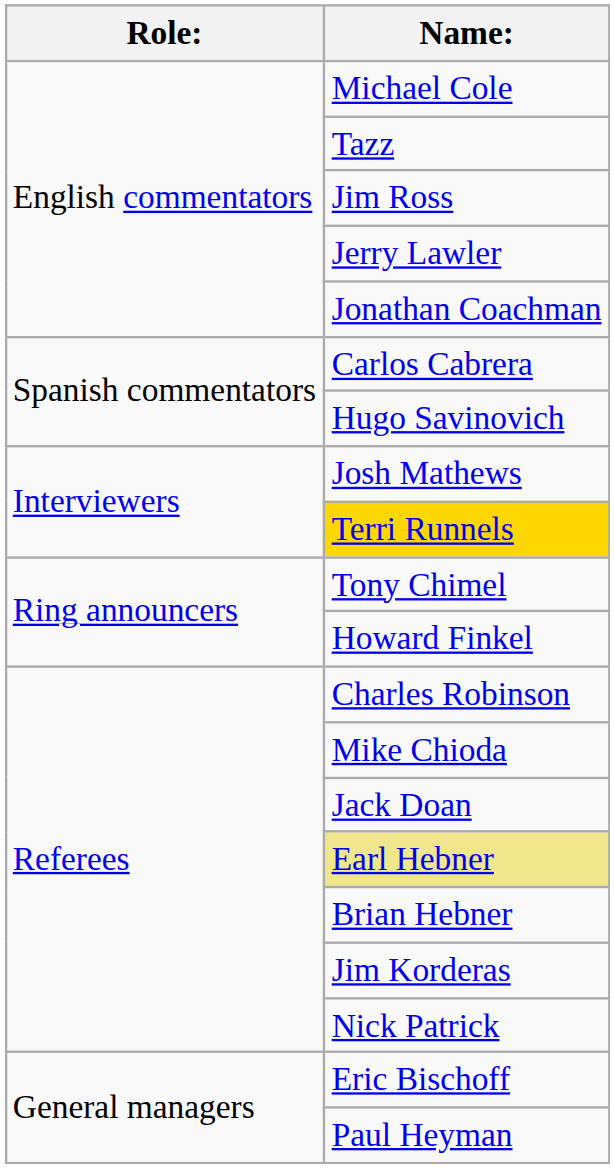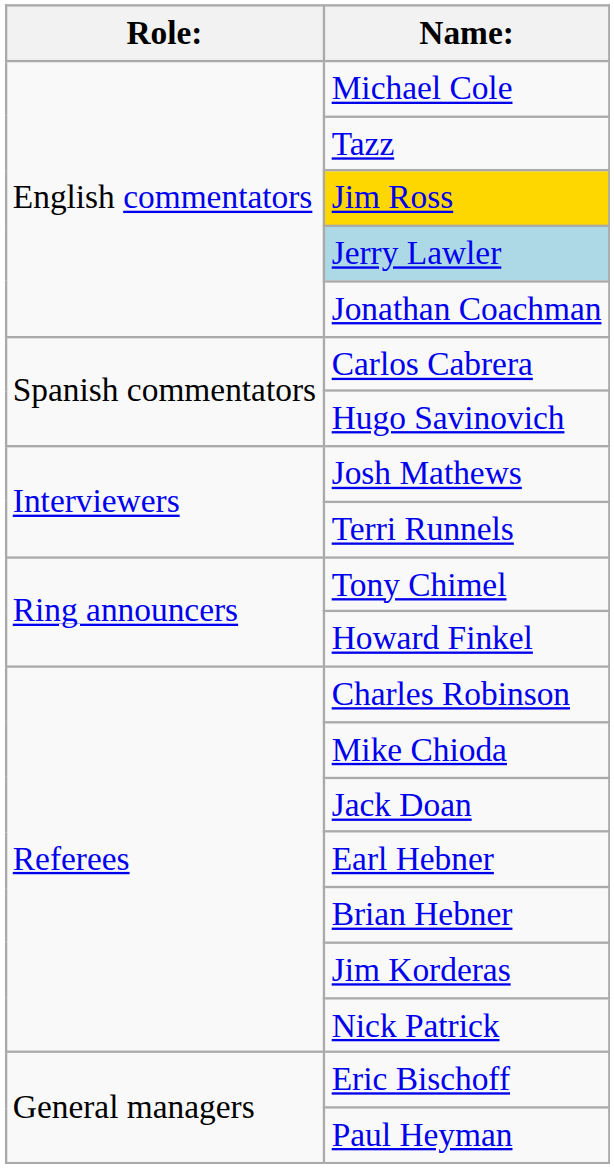(392, 198) no background -> (392, 198) gold background
(417, 253) no background -> (417, 253) lightblue background
(423, 528) gold background -> (423, 528) no background
(413, 859) khaki background -> (413, 859) no background
